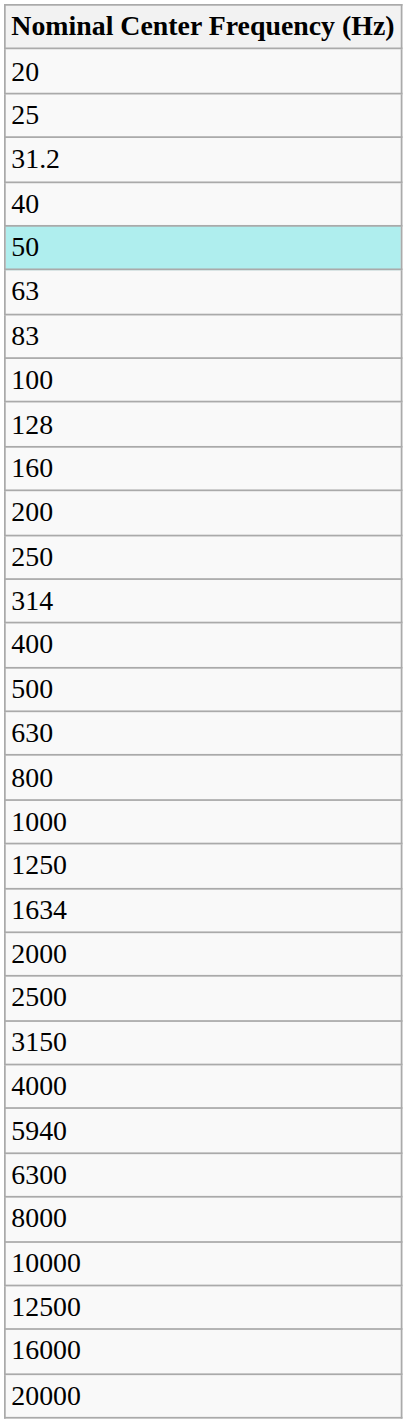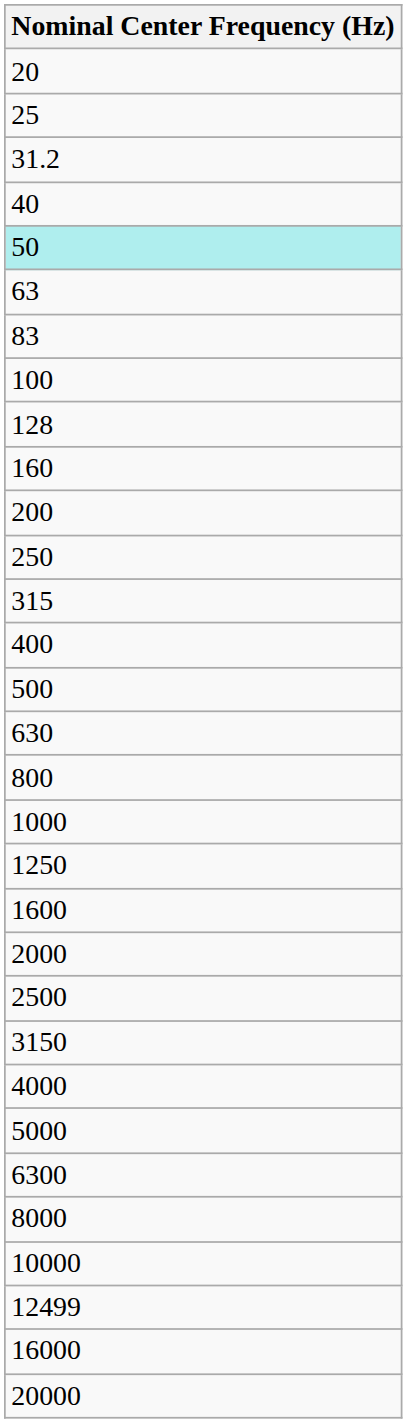(32, 600) 314 -> (32, 600) 315
(39, 909) 1634 -> (39, 909) 1600
(39, 1130) 5940 -> (39, 1130) 5000
(46, 1306) 12500 -> (46, 1306) 12499
